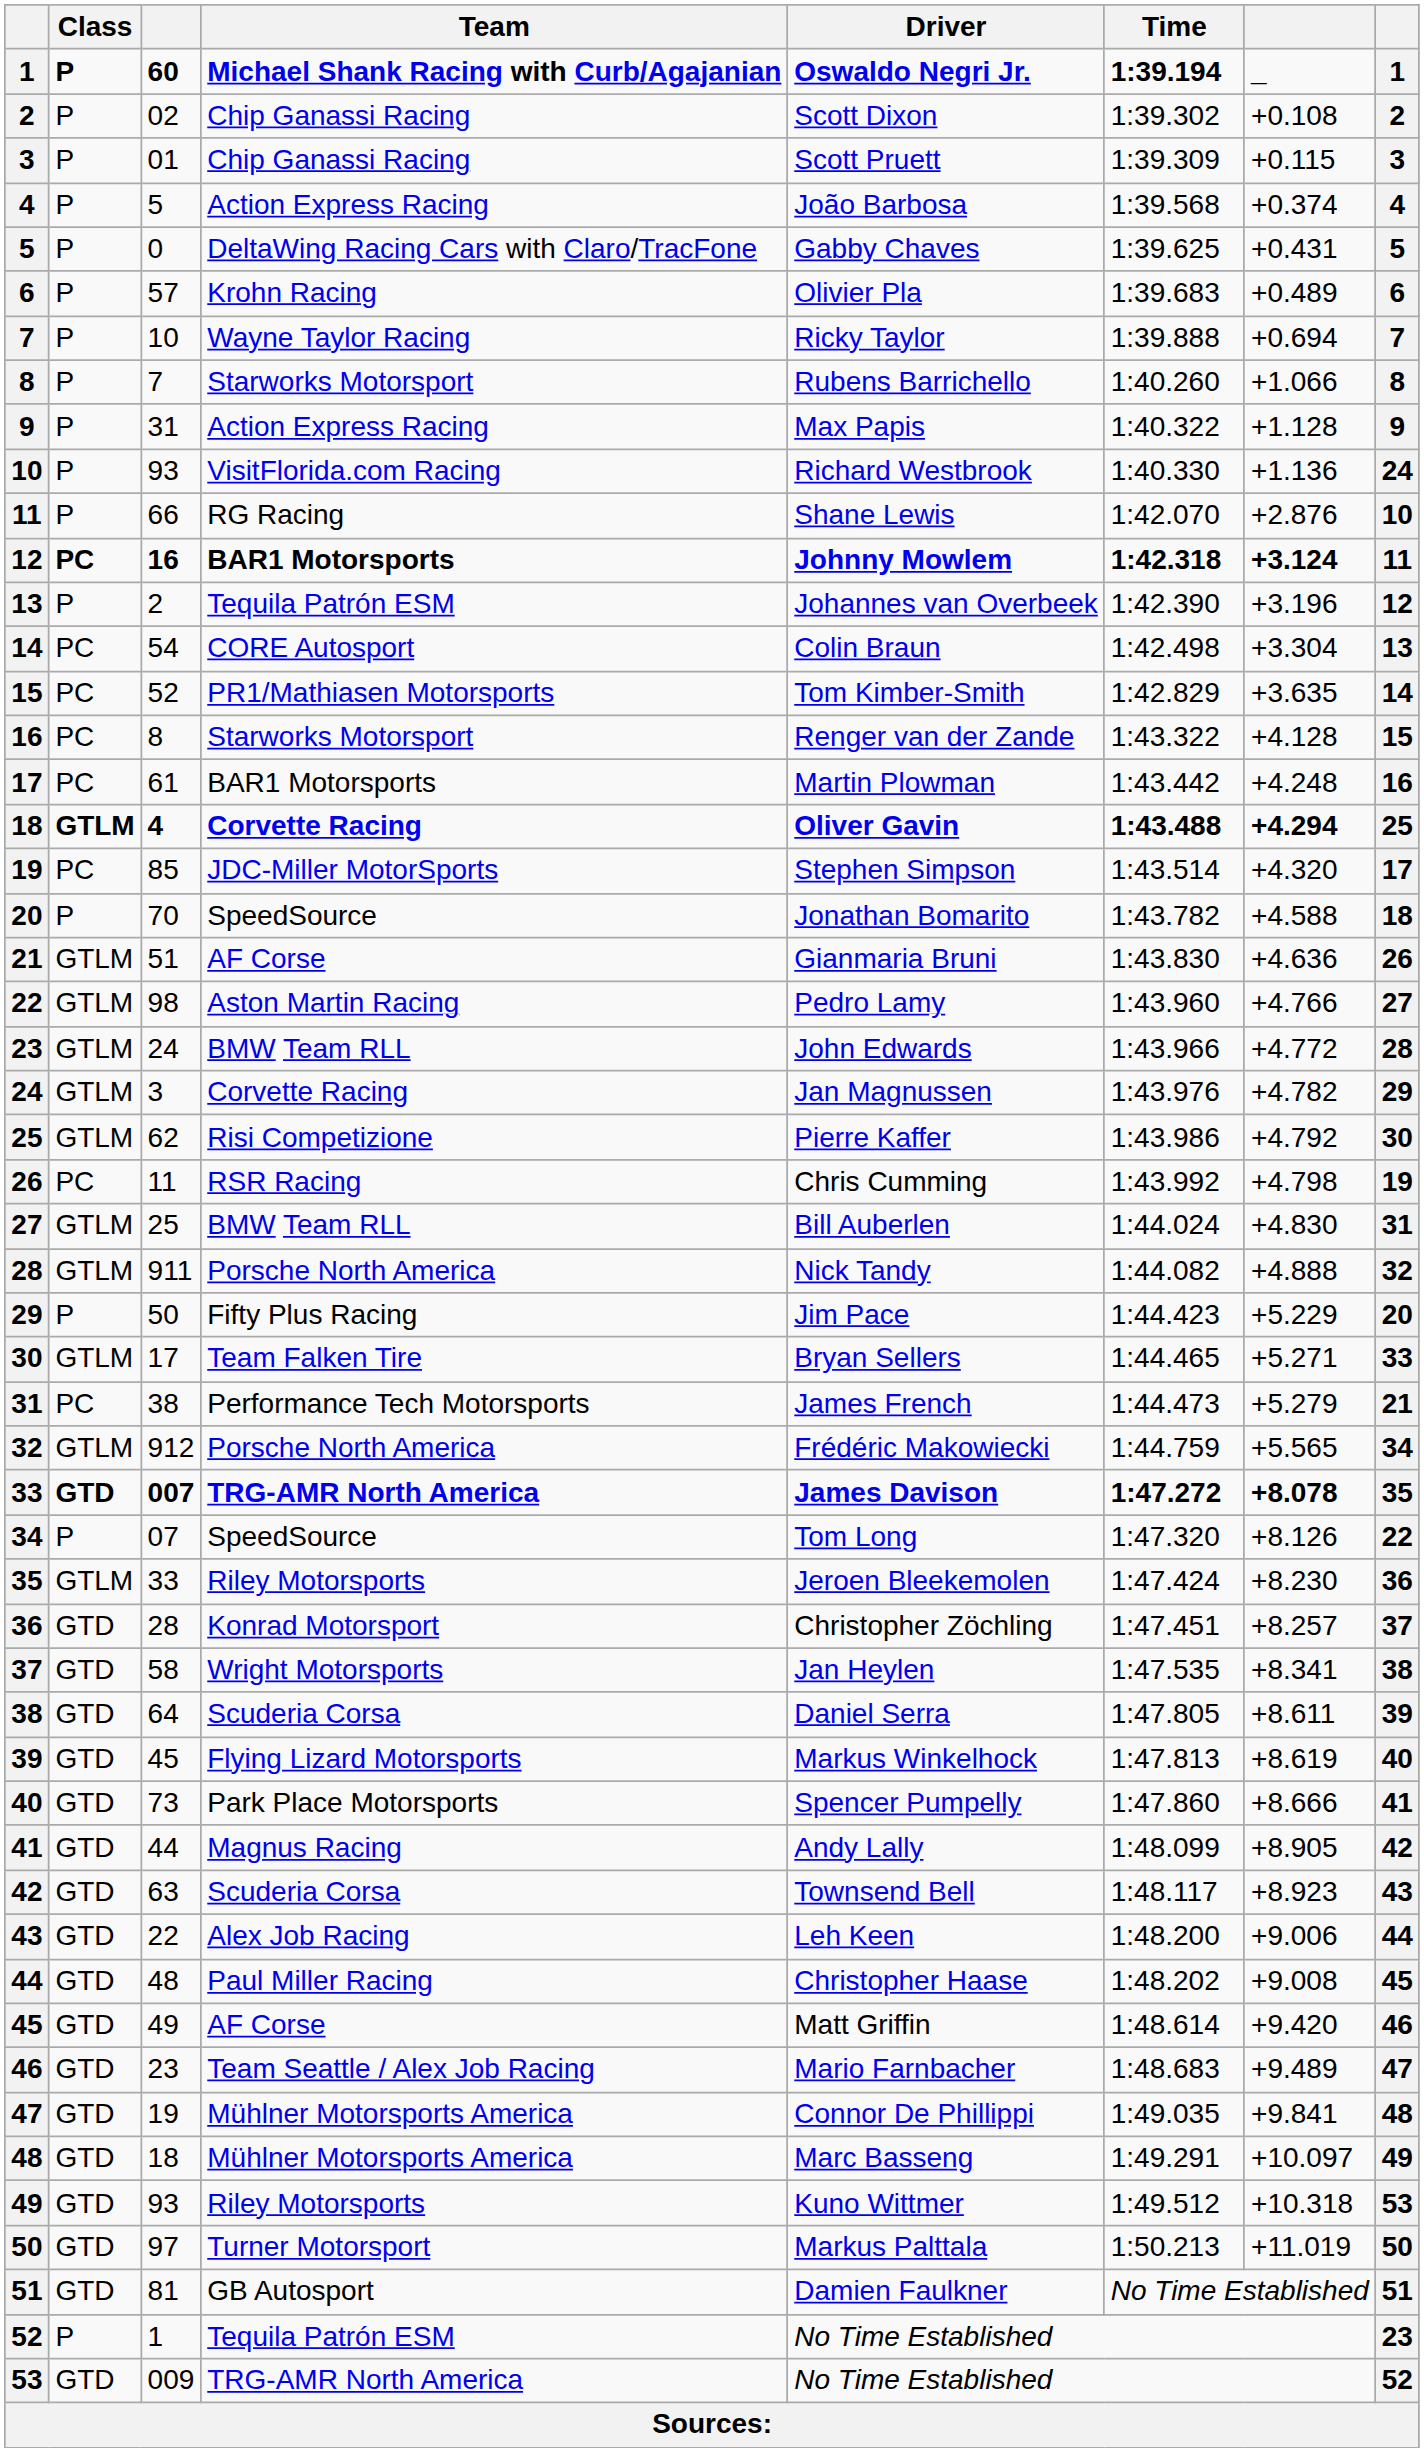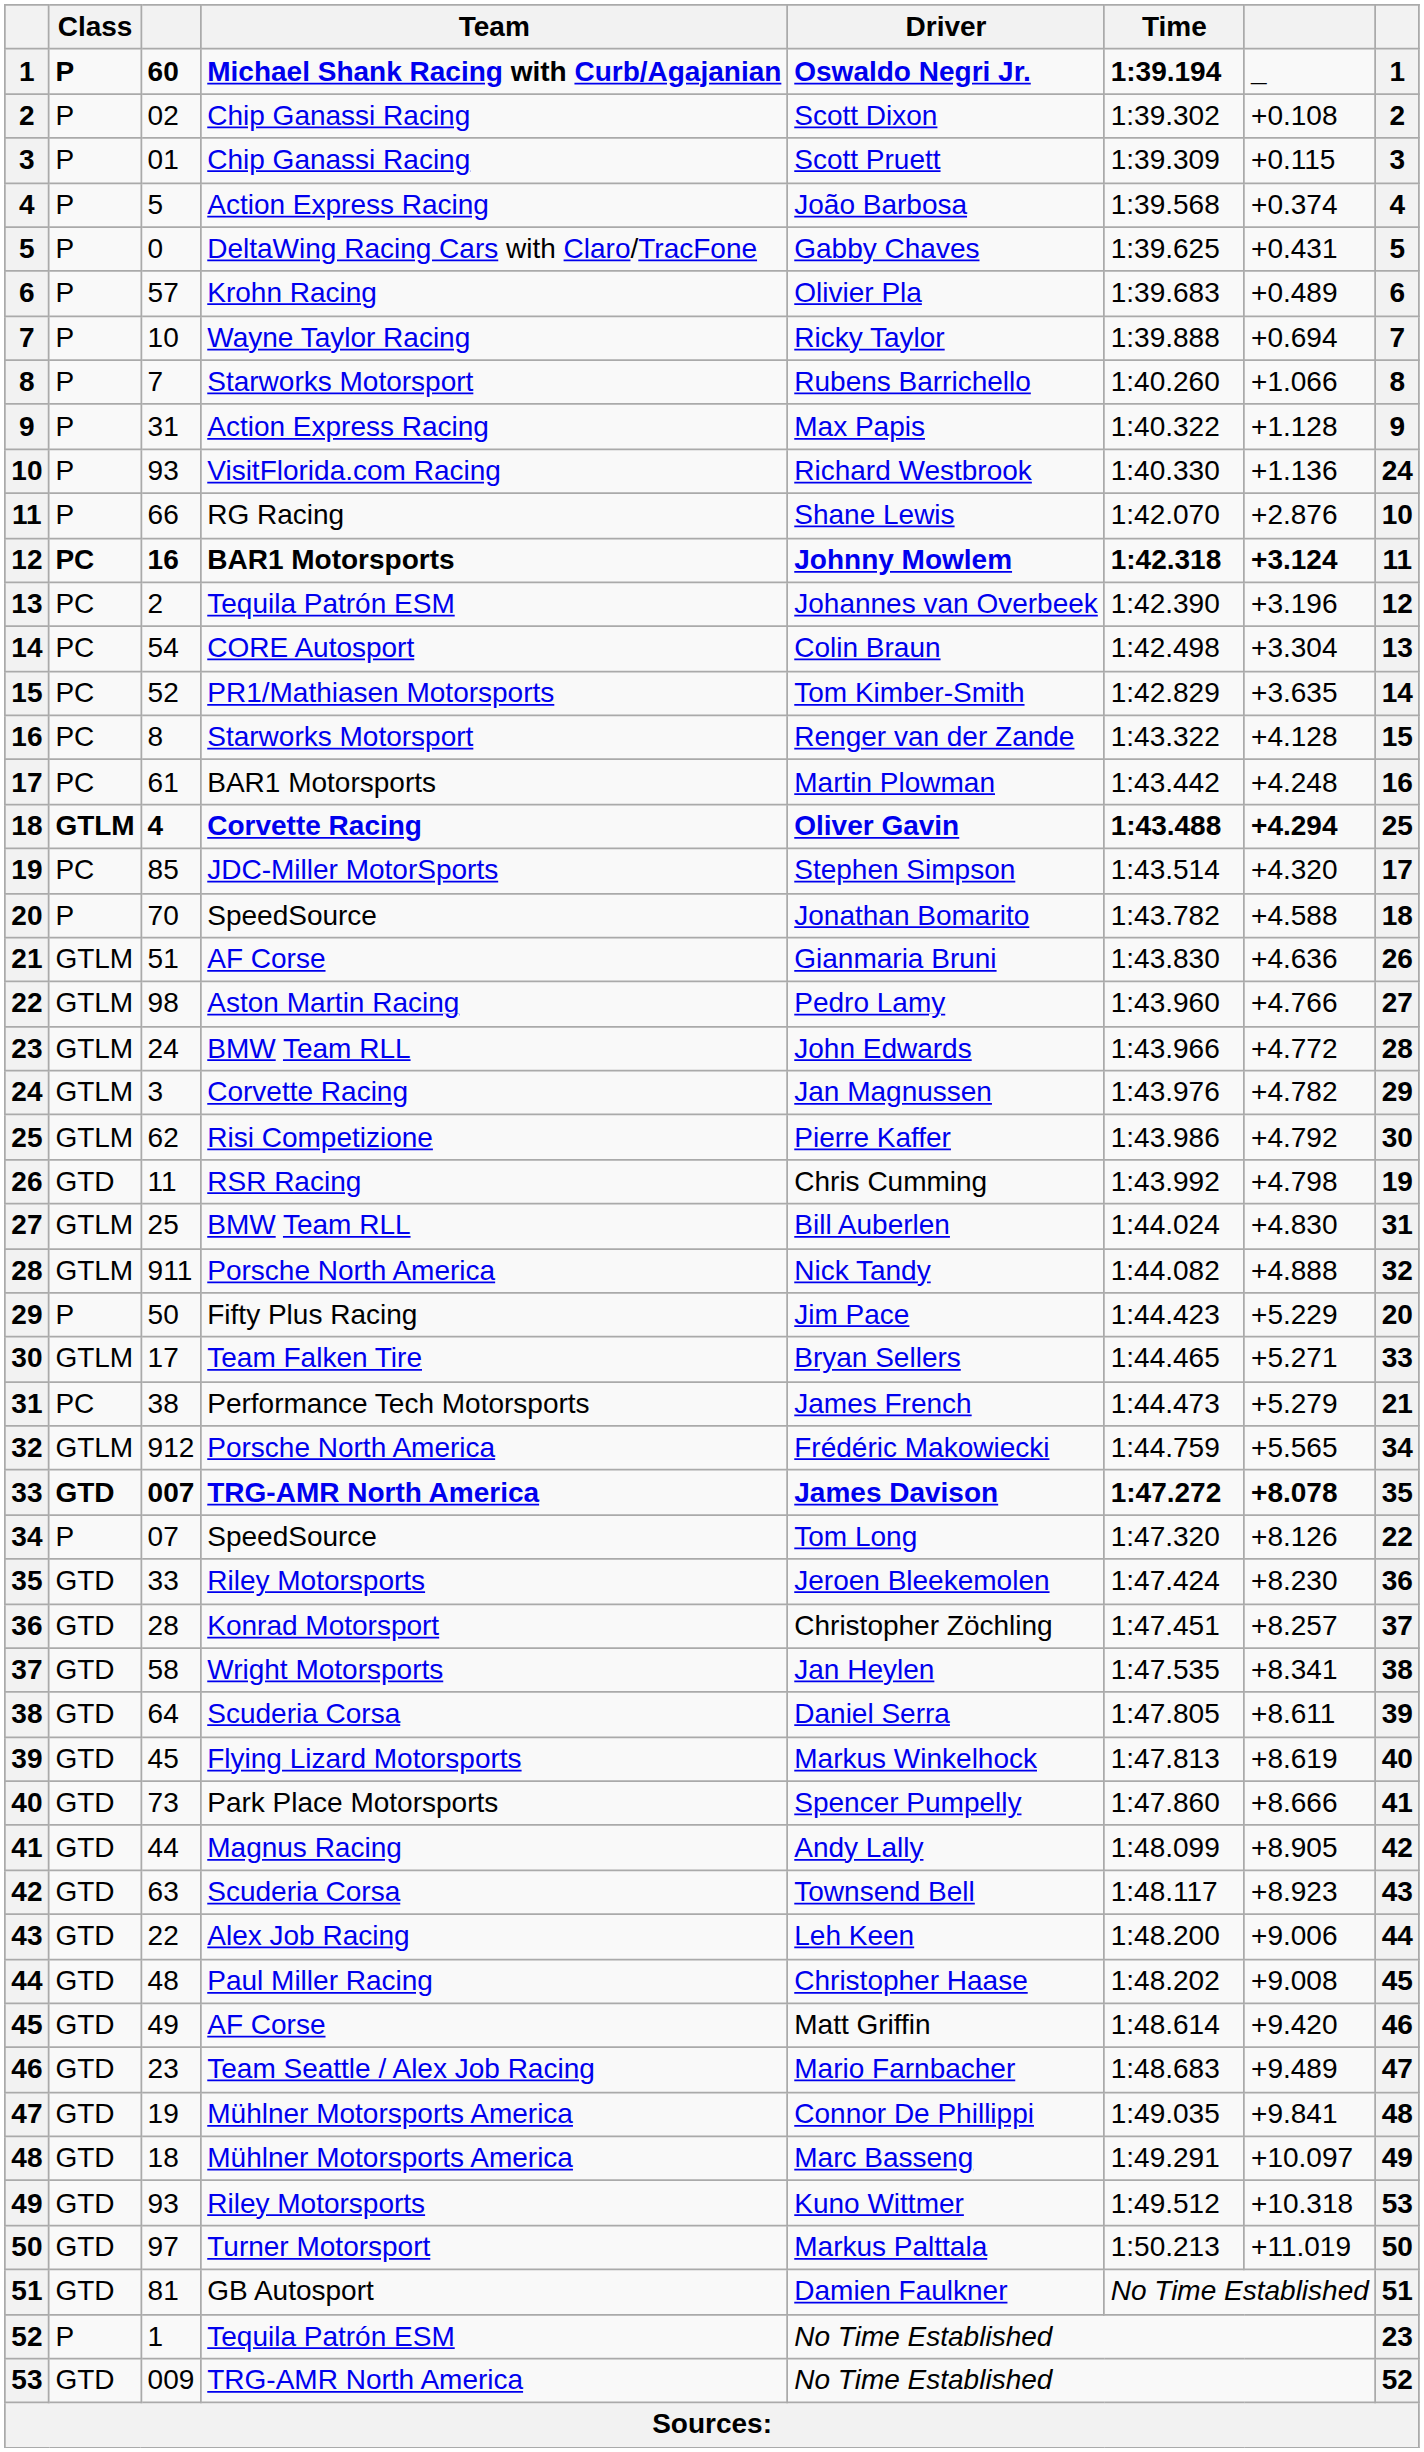(65, 603) P -> (75, 603) PC
(75, 1181) PC -> (85, 1181) GTD
(94, 1580) GTLM -> (85, 1580) GTD
